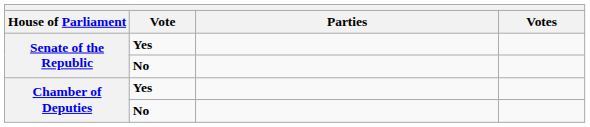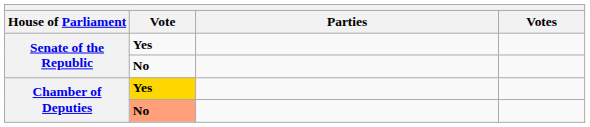(143, 88) no background -> (143, 88) gold background
(141, 110) no background -> (141, 110) lightsalmon background
